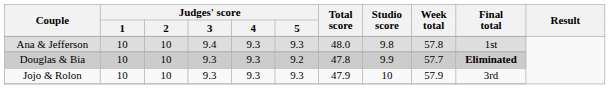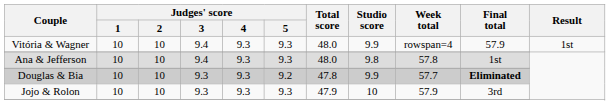+ row: (50, 44)
